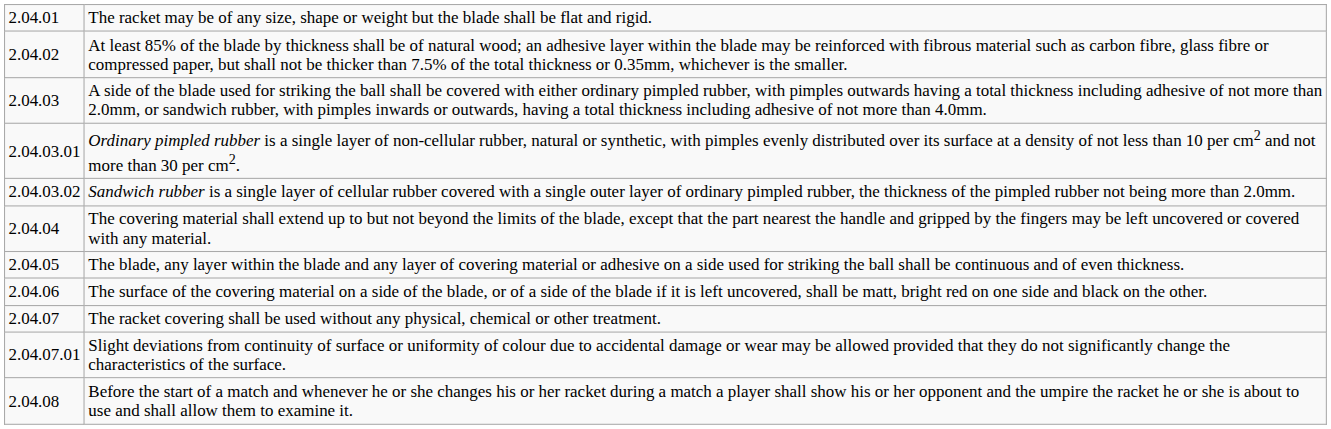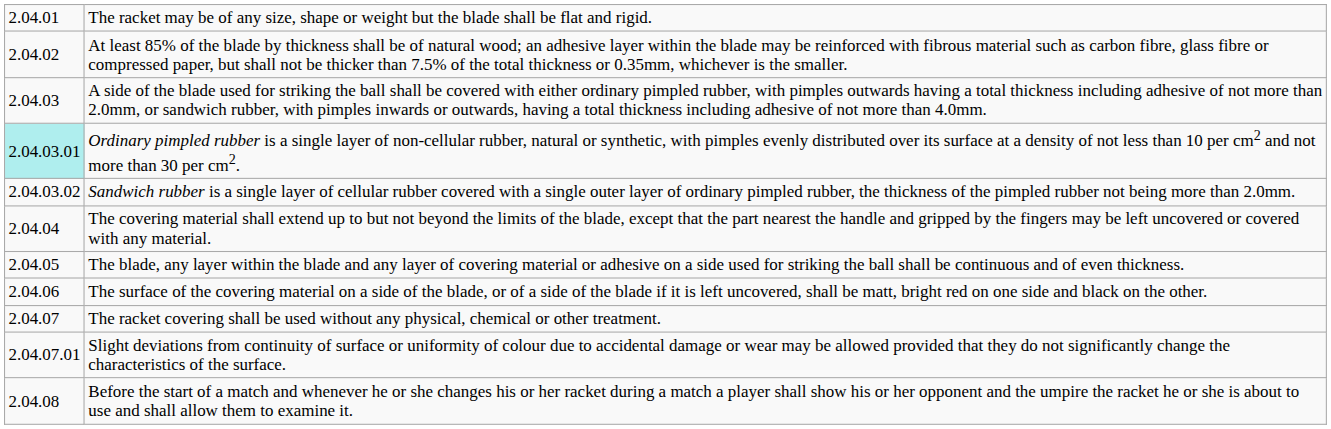(44, 150) no background -> (44, 150) paleturquoise background
